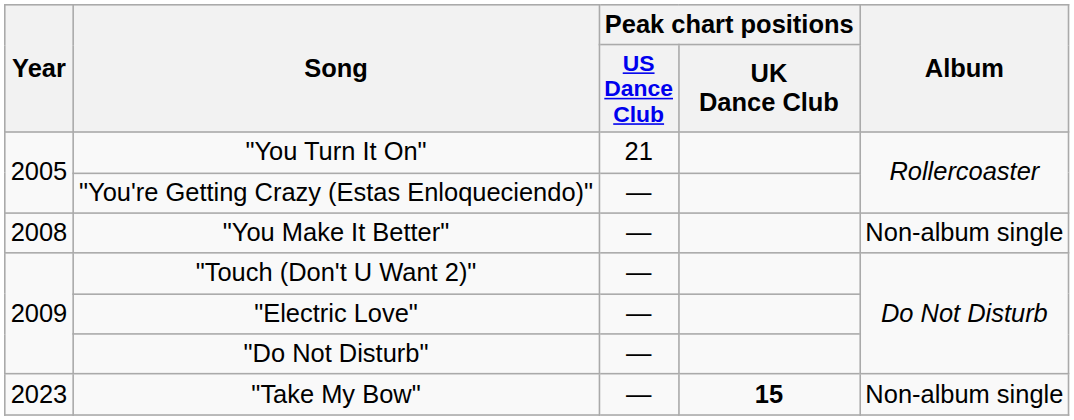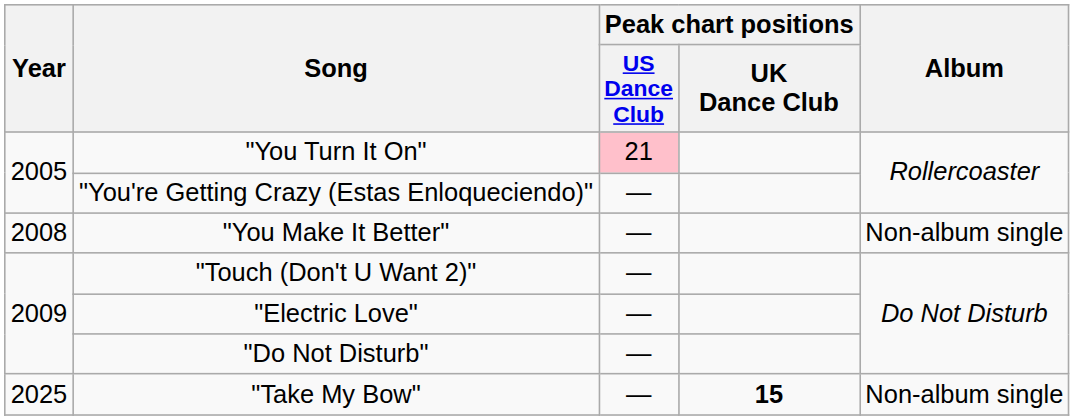(639, 152) no background -> (639, 152) pink background
(39, 394) 2023 -> (39, 394) 2025
